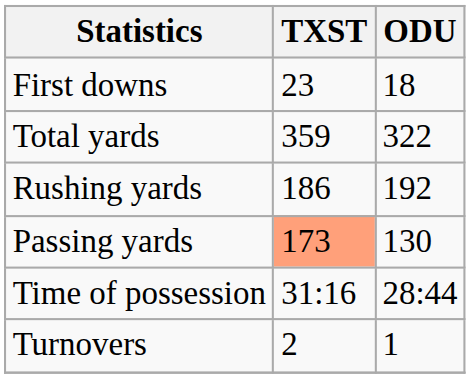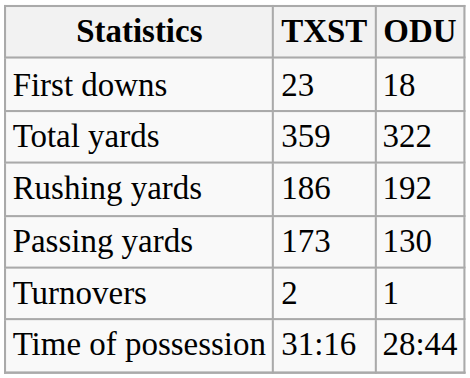(306, 240) lightsalmon background -> (306, 240) no background
rows swapped: (80, 345) <-> (139, 292)
